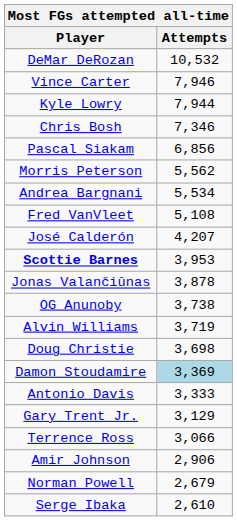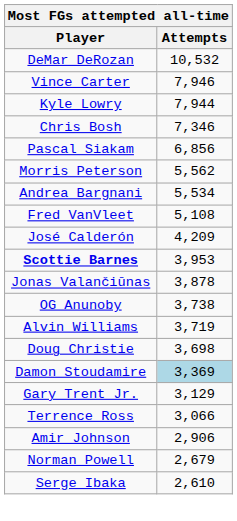(195, 238) 4,207 -> (195, 238) 4,209
- row: (81, 394)
